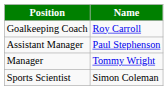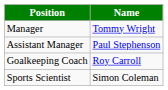rows swapped: (25, 61) <-> (47, 28)
